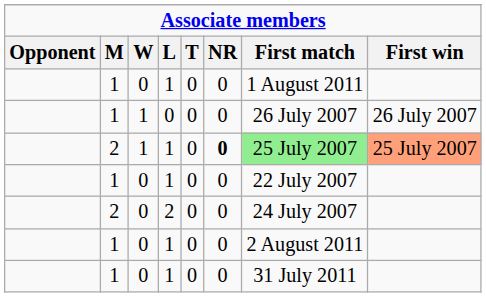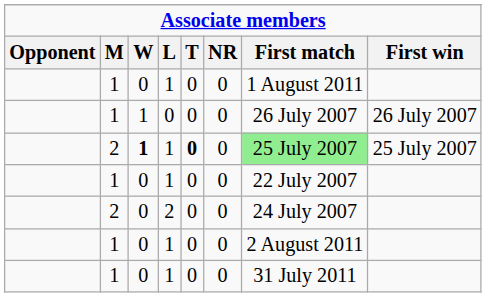(143, 148) normal -> (143, 148) bold
(192, 148) normal -> (192, 148) bold
(223, 148) bold -> (223, 148) normal
(425, 148) lightsalmon background -> (425, 148) no background
